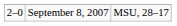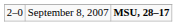(141, 13) normal -> (141, 13) bold
